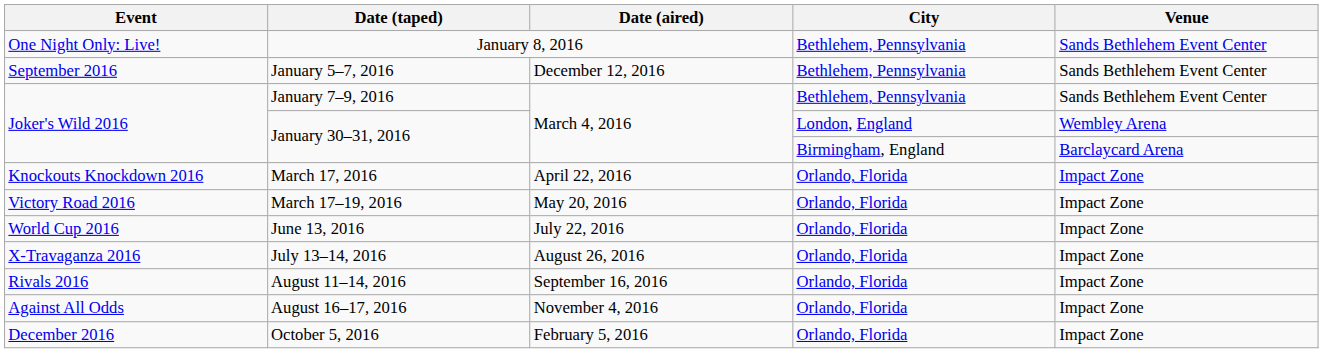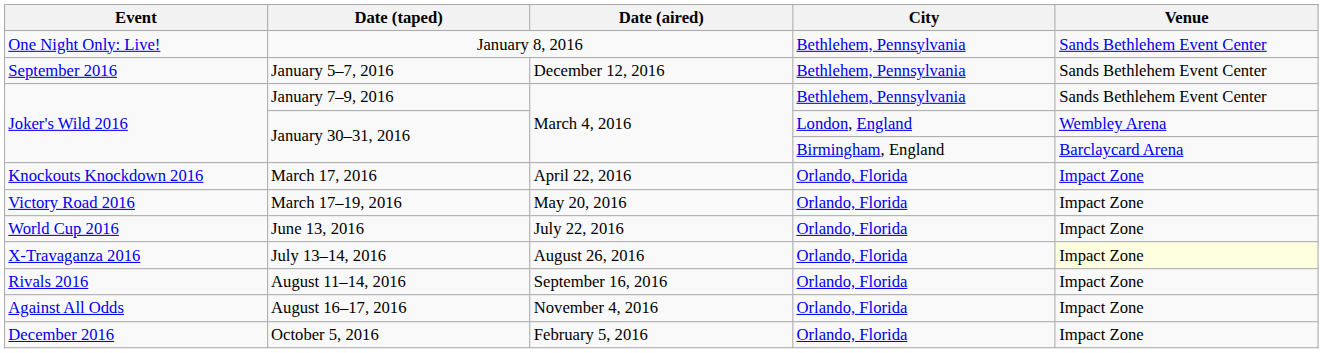(1101, 255) no background -> (1101, 255) lightyellow background
